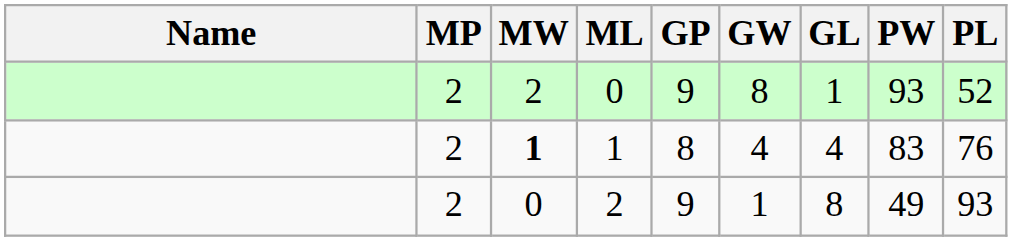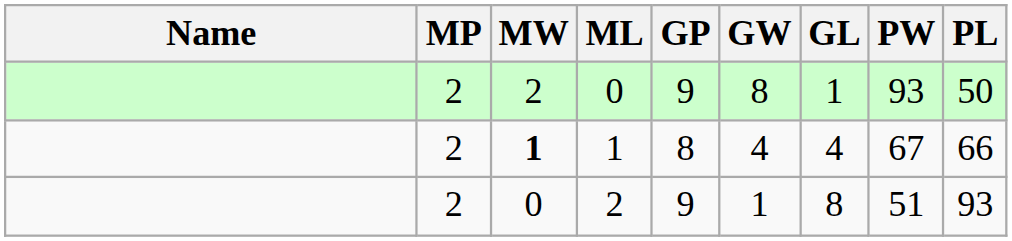(975, 90) 52 -> (975, 90) 50
(906, 147) 83 -> (906, 147) 67
(975, 147) 76 -> (975, 147) 66
(906, 205) 49 -> (906, 205) 51
